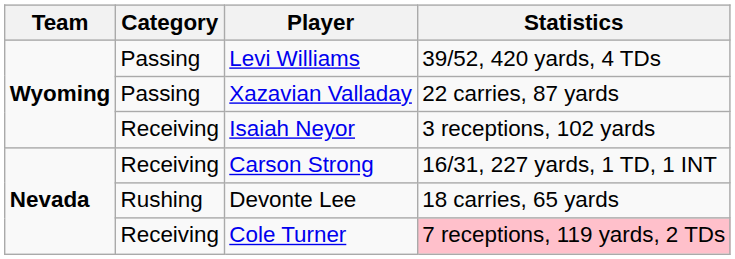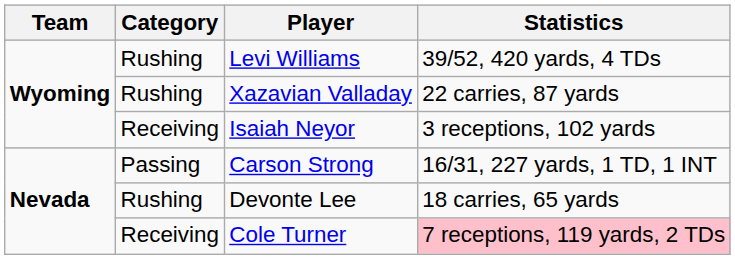(160, 58) Passing -> (162, 58) Rushing
(160, 93) Passing -> (162, 93) Rushing
(170, 164) Receiving -> (160, 164) Passing
